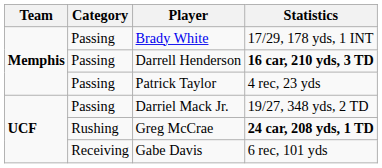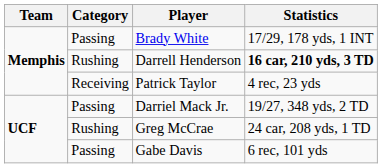(93, 60) Passing -> (95, 60) Rushing
(93, 83) Passing -> (100, 83) Receiving
(311, 128) bold -> (309, 128) normal
(100, 151) Receiving -> (93, 151) Passing
